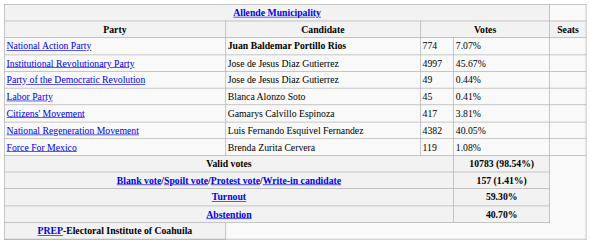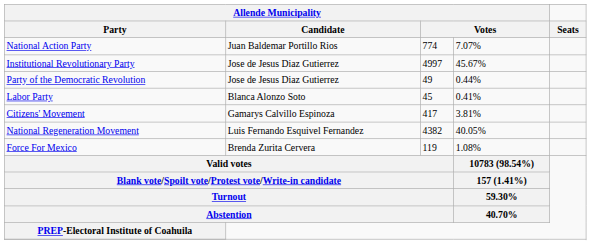(287, 46) bold -> (283, 46) normal
